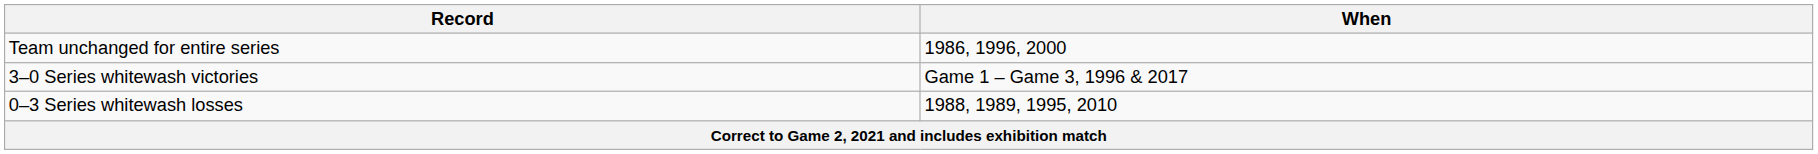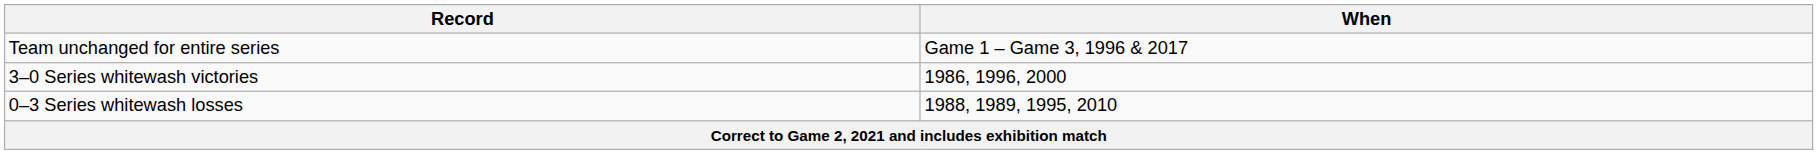(995, 47) 1986, 1996, 2000 -> (1056, 47) Game 1 – Game 3, 1996 & 2017
(1056, 76) Game 1 – Game 3, 1996 & 2017 -> (995, 76) 1986, 1996, 2000
